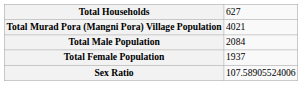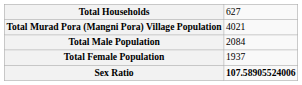(261, 73) normal -> (261, 73) bold
